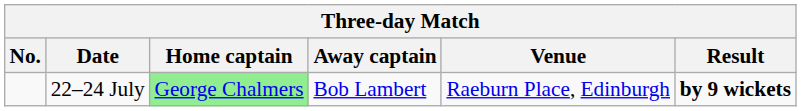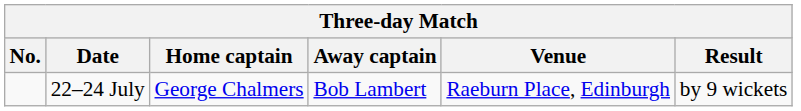(229, 88) lightgreen background -> (229, 88) no background
(735, 88) bold -> (734, 88) normal
